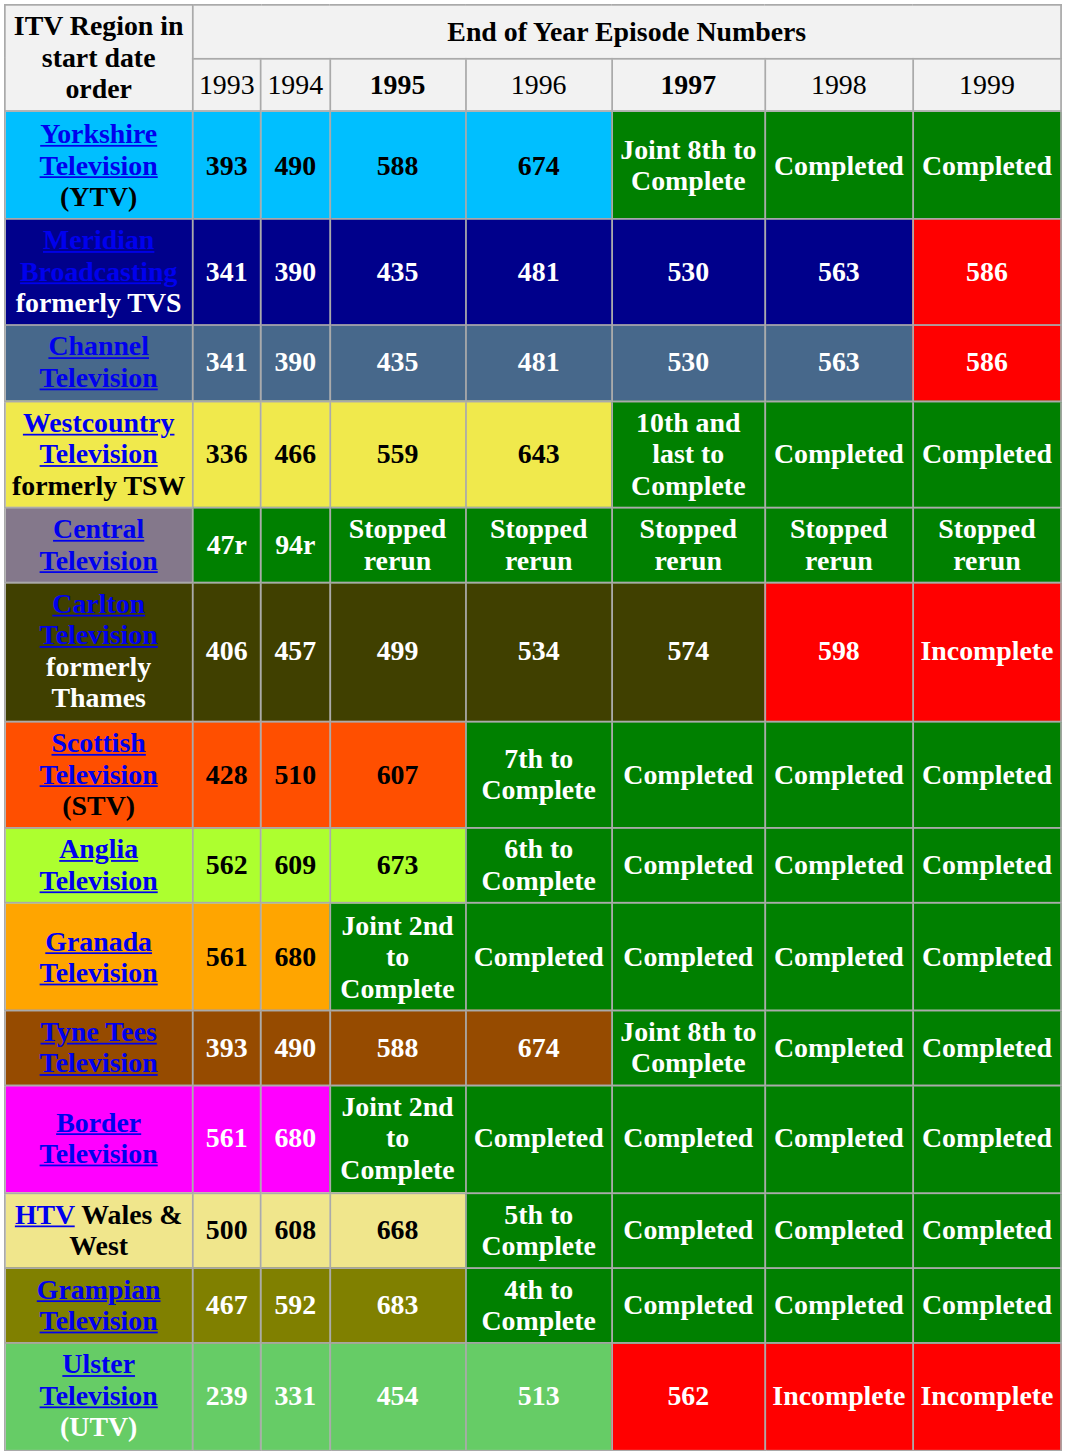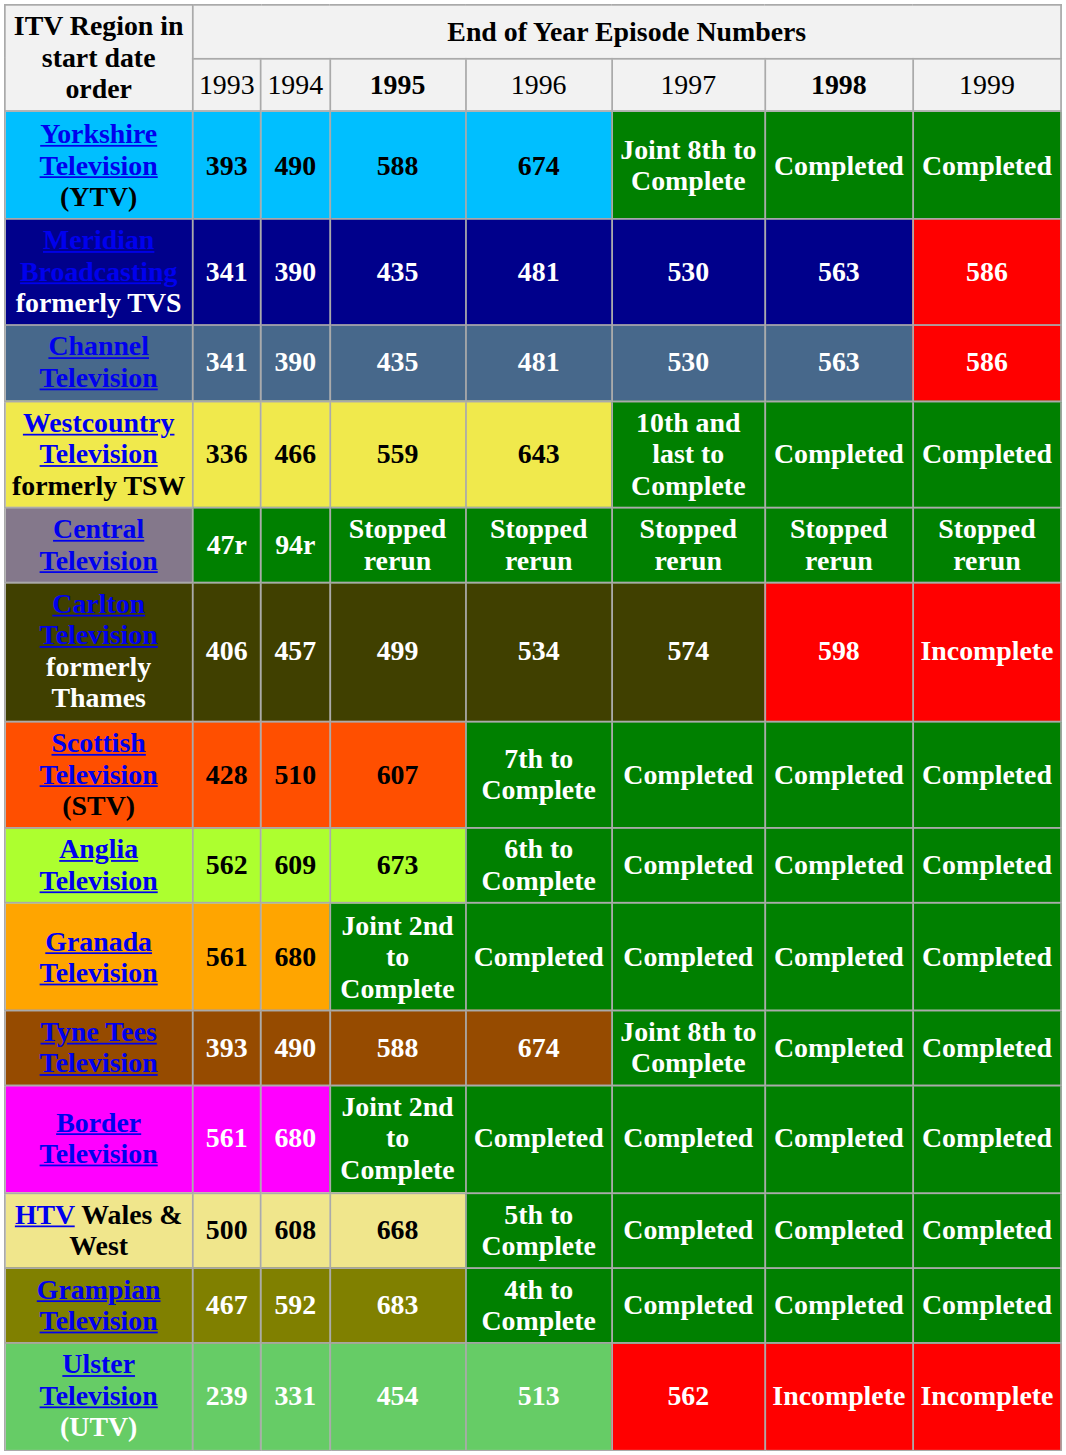(688, 84) bold -> (688, 84) normal
(839, 84) normal -> (839, 84) bold
